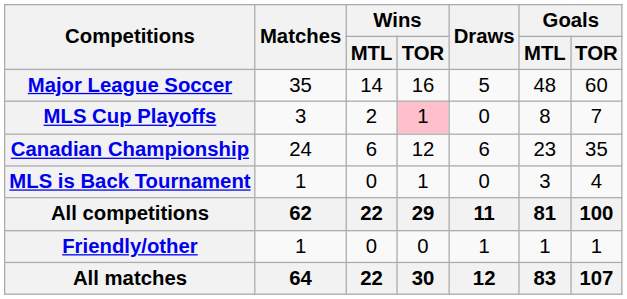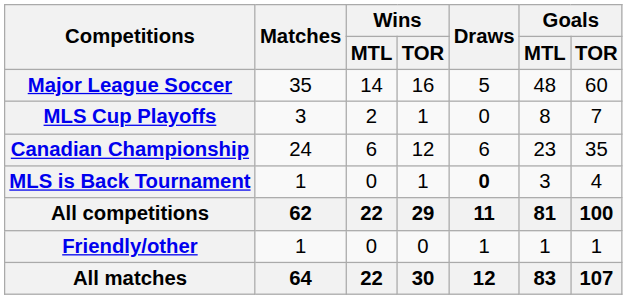(423, 117) pink background -> (423, 117) no background
(484, 181) normal -> (484, 181) bold
